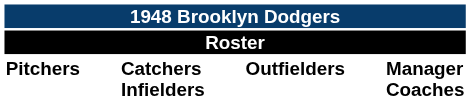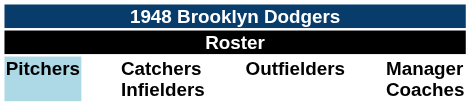(43, 68) no background -> (43, 68) lightblue background
